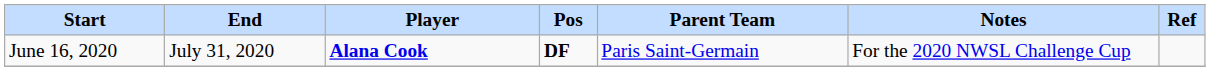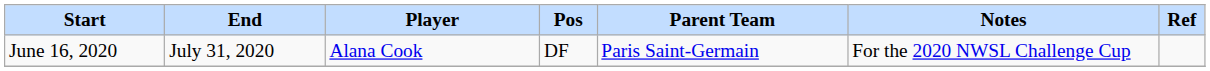(379, 50) bold -> (376, 50) normal
(557, 50) bold -> (556, 50) normal
